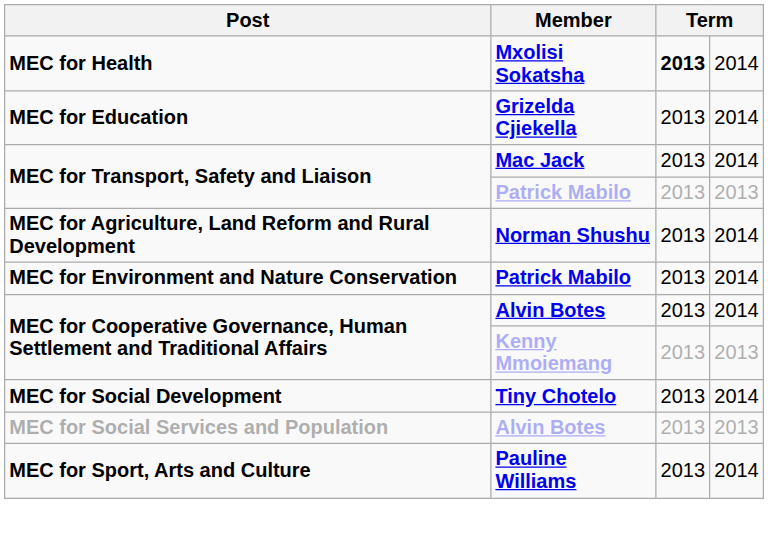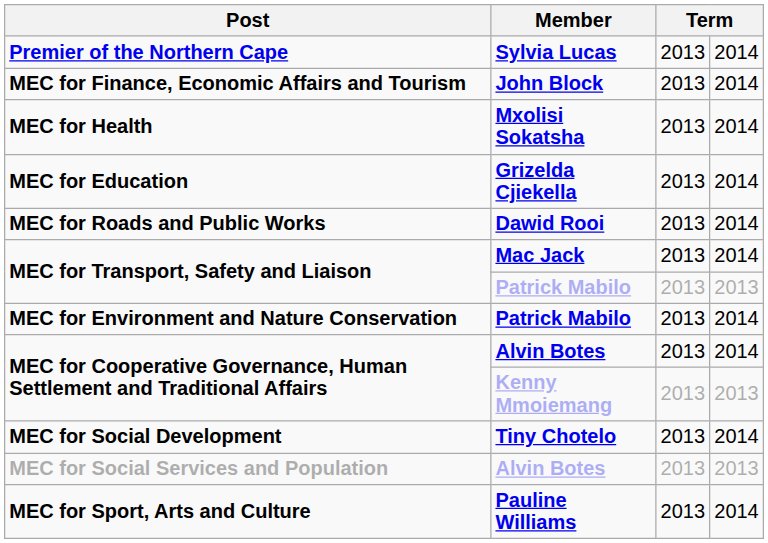+ row: (149, 52)
+ row: (238, 83)
(683, 63) bold -> (683, 126) normal
+ row: (167, 223)
- row: (219, 235)
